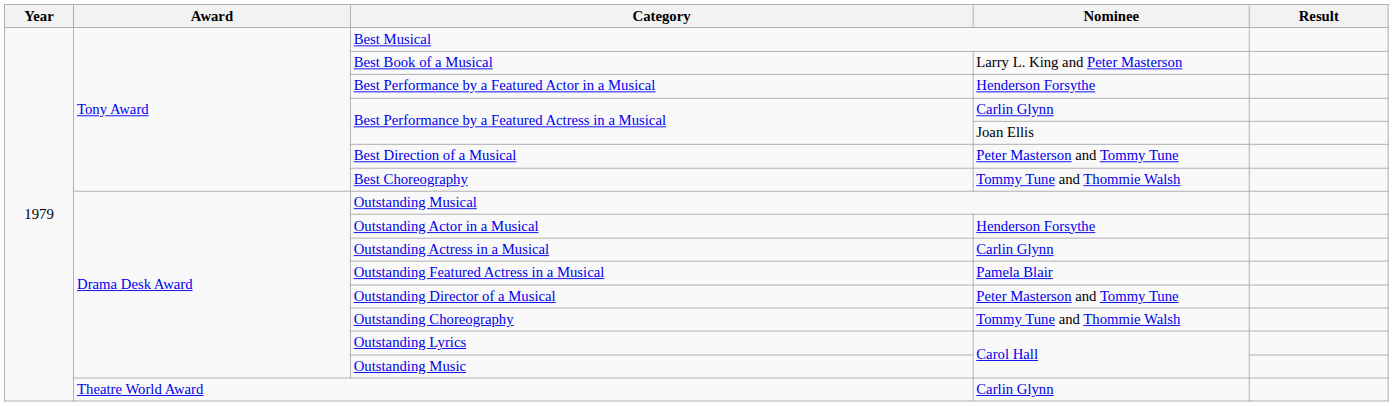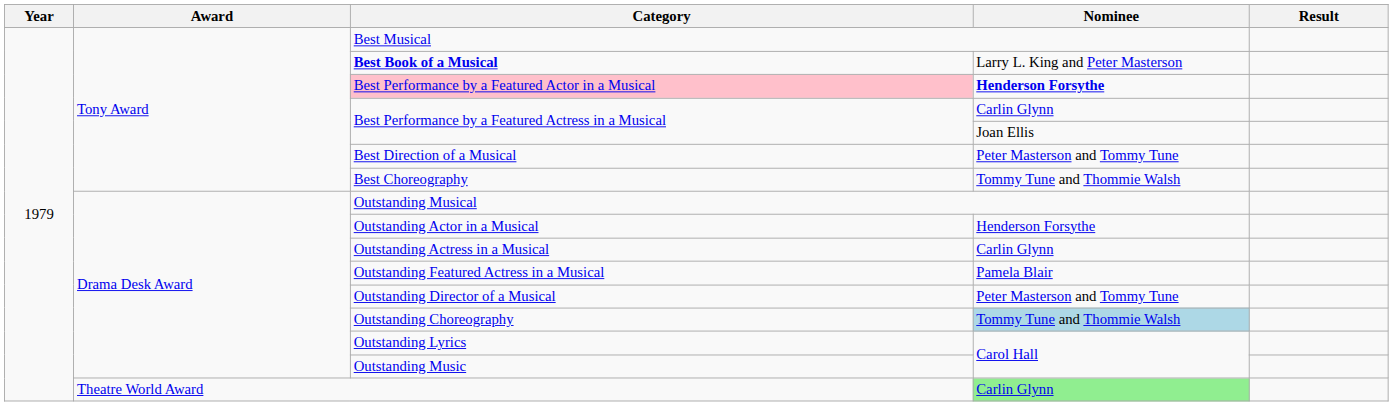(423, 62) normal -> (426, 62) bold
(505, 86) no background -> (505, 86) pink background
(1036, 86) normal -> (1040, 86) bold
(1078, 319) no background -> (1078, 319) lightblue background
(1015, 389) no background -> (1015, 389) lightgreen background
